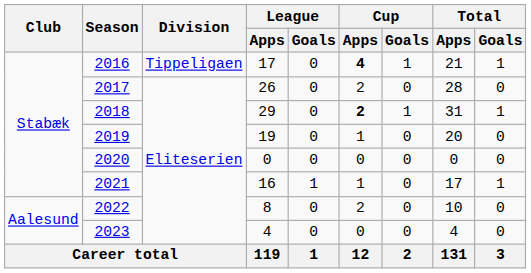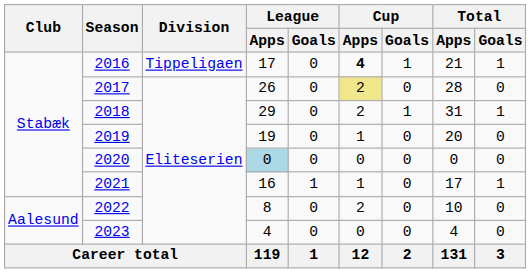(360, 88) no background -> (360, 88) khaki background
(360, 112) bold -> (360, 112) normal
(267, 160) no background -> (267, 160) lightblue background
